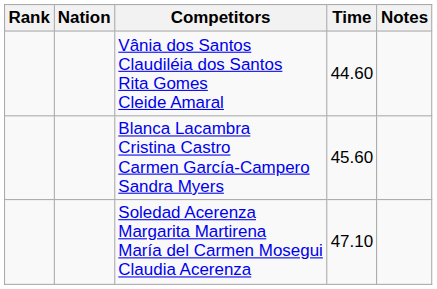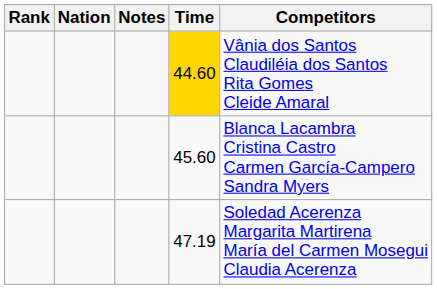columns swapped: (221, 17) <-> (405, 17)
(352, 73) no background -> (194, 73) gold background
(352, 241) 47.10 -> (194, 241) 47.19
